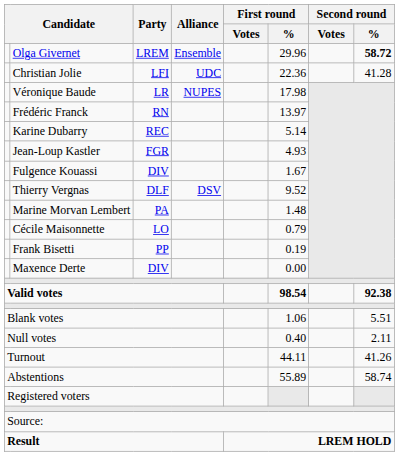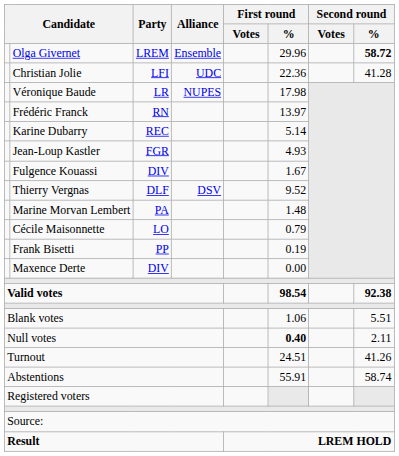(296, 338) normal -> (296, 338) bold
(293, 357) 44.11 -> (293, 357) 24.51
(293, 377) 55.89 -> (293, 377) 55.91
